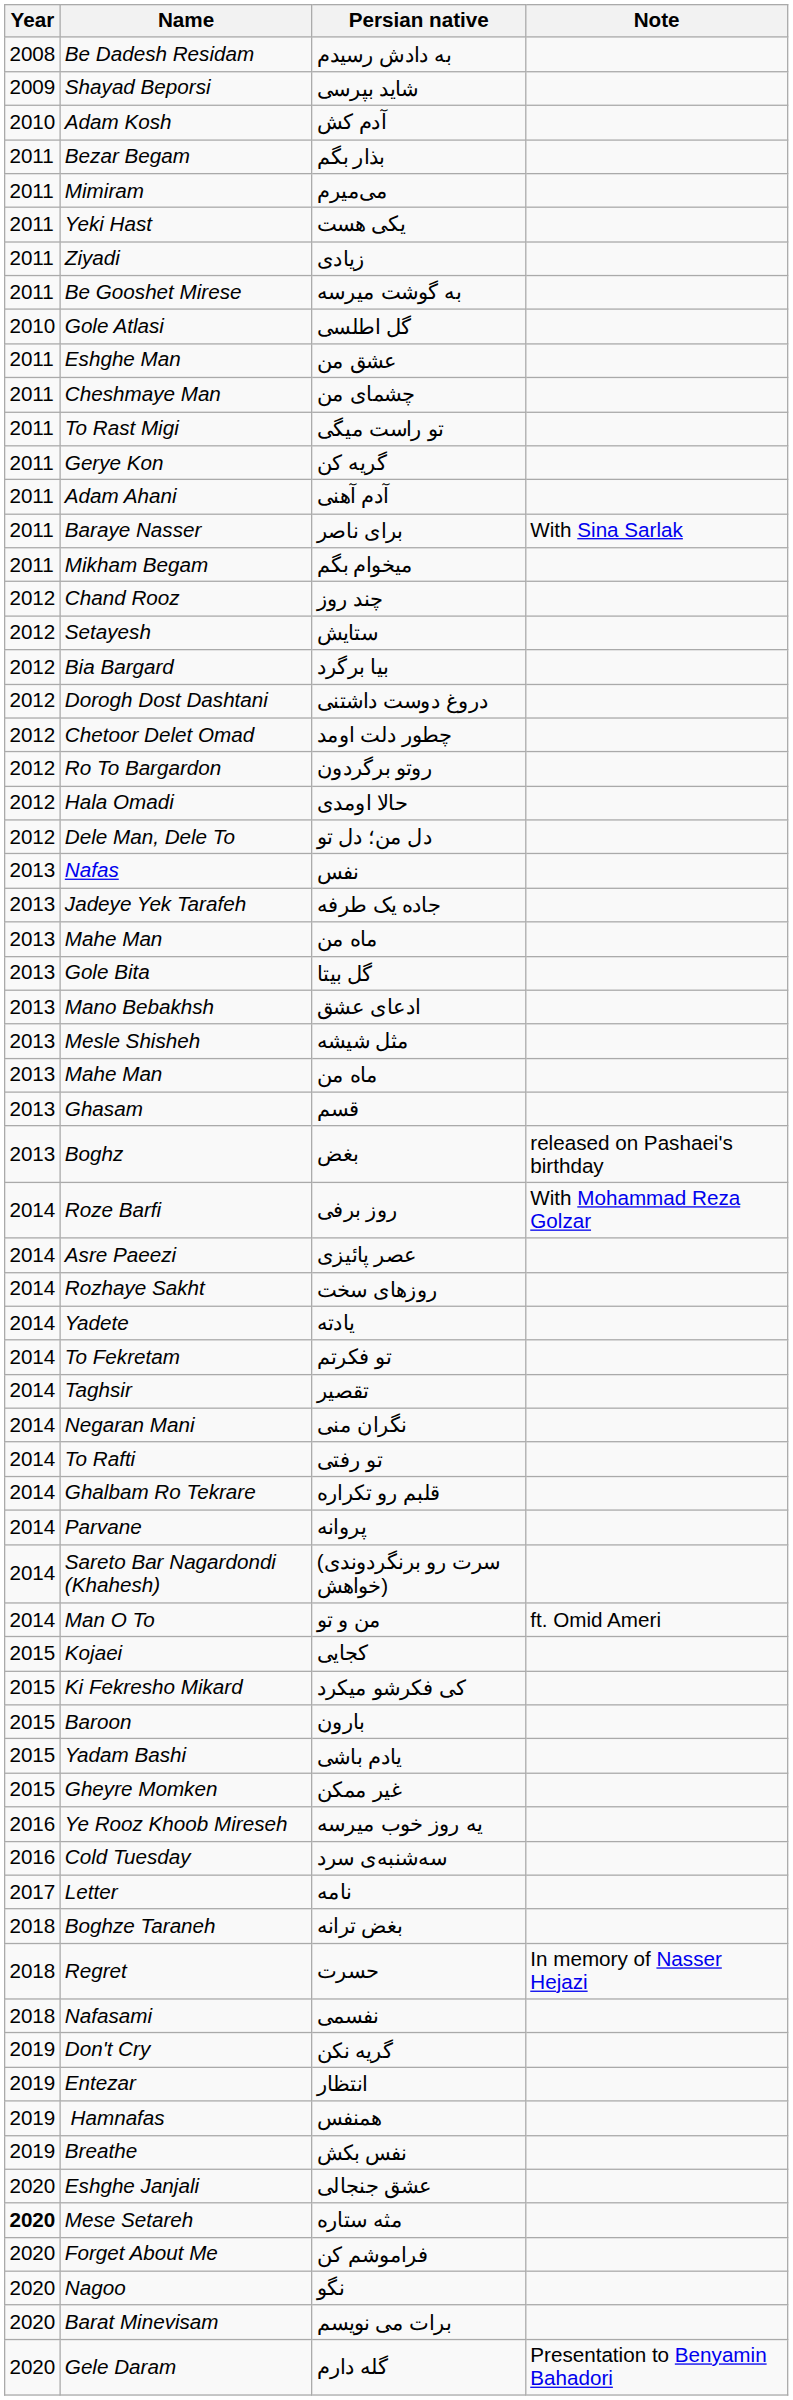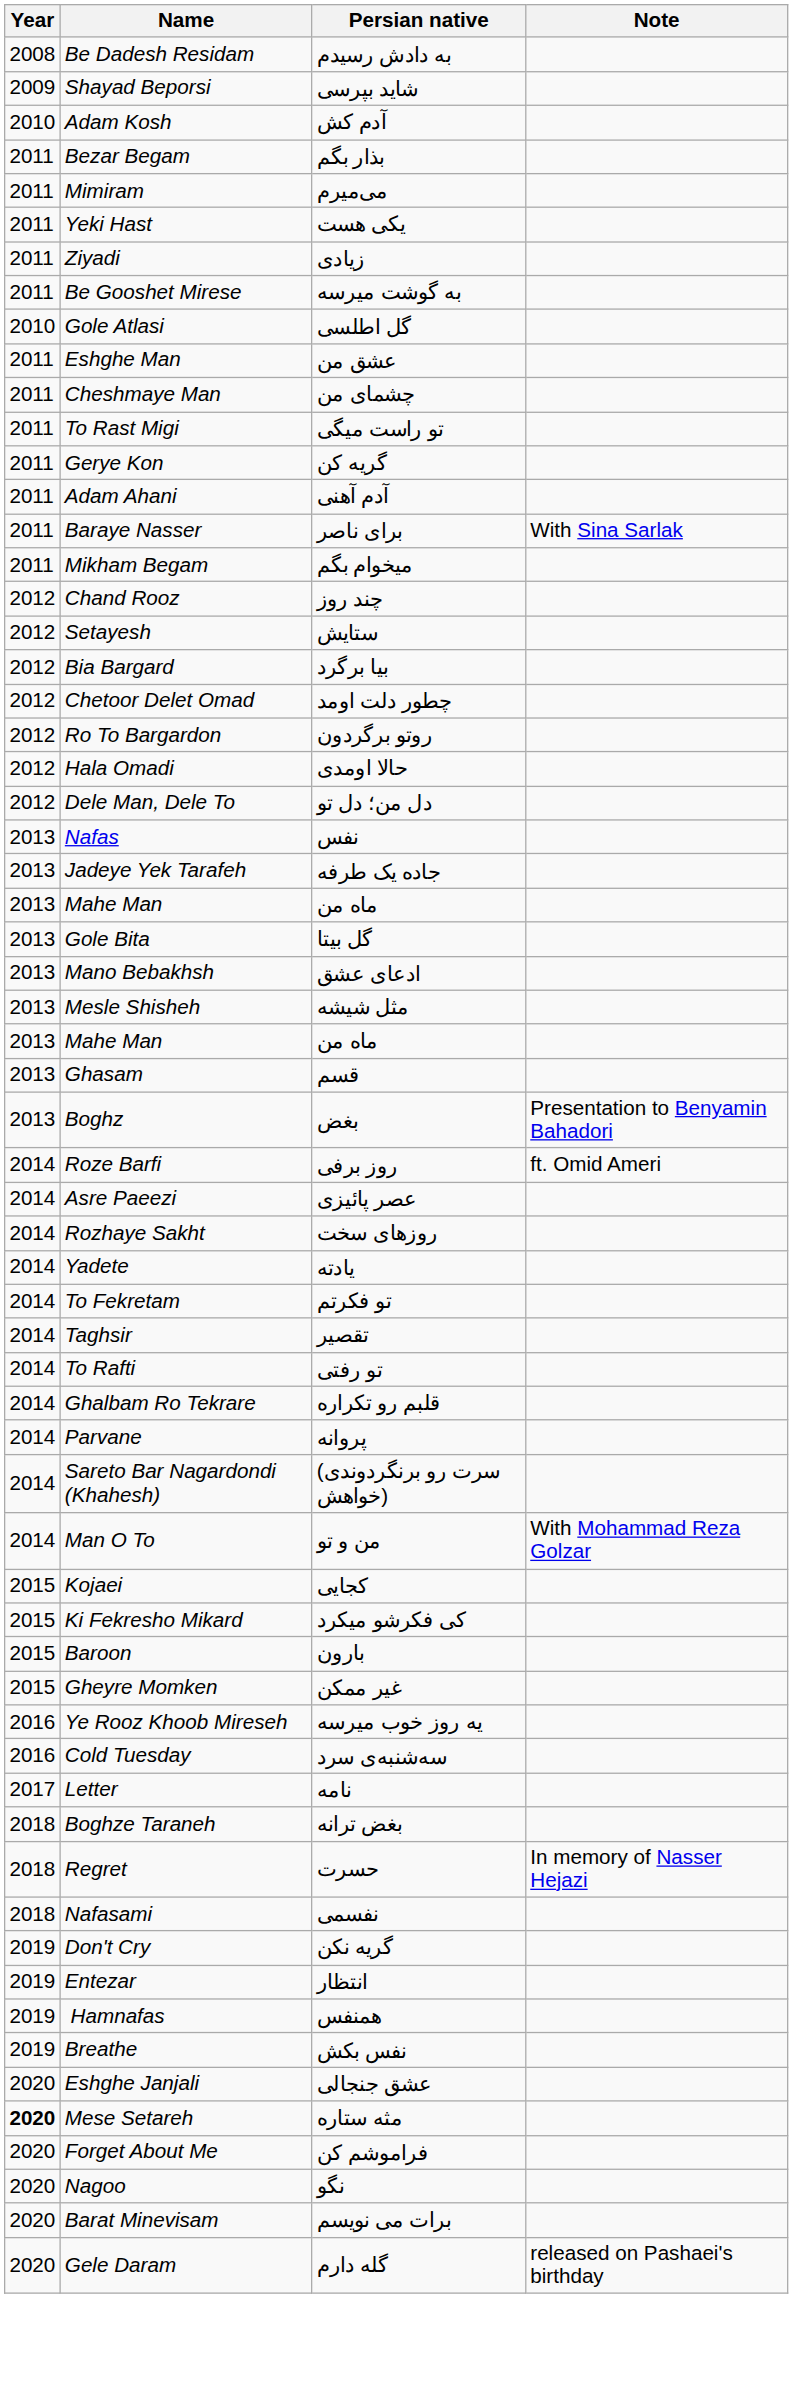- row: (166, 700)
(631, 1153) released on Pashaei's birthday -> (648, 1119) Presentation to Benyamin Bahadori
(635, 1209) With Mohammad Reza Golzar -> (596, 1164) ft. Omid Ameri
- row: (130, 1425)
(596, 1619) ft. Omid Ameri -> (635, 1540) With Mohammad Reza Golzar
- row: (125, 1755)
(648, 2367) Presentation to Benyamin Bahadori -> (631, 2264) released on Pashaei's birthday
